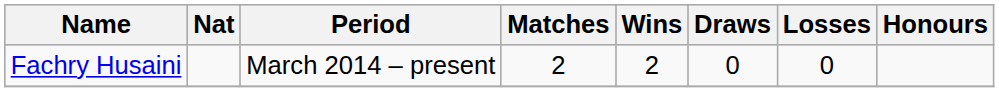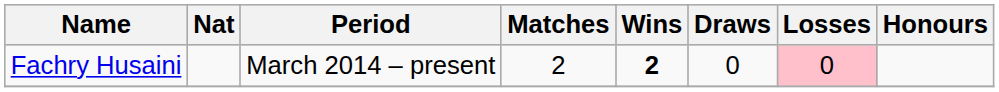(652, 65) normal -> (652, 65) bold
(827, 65) no background -> (827, 65) pink background
